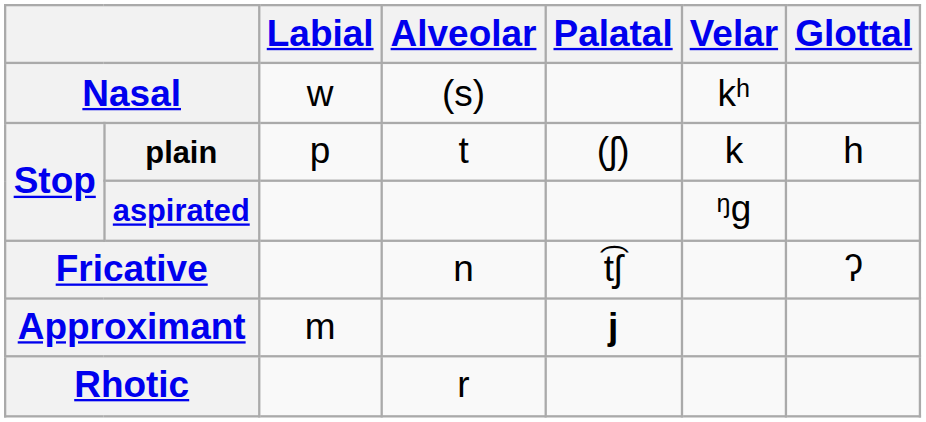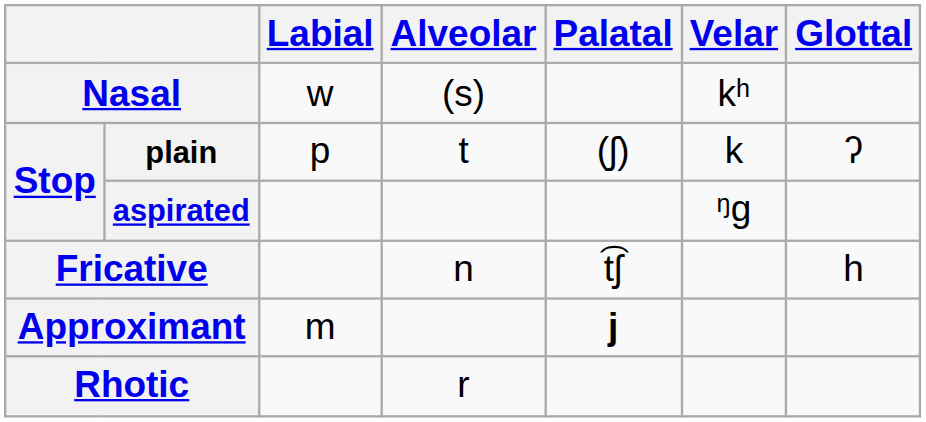(854, 151) h -> (854, 151) ʔ
(854, 268) ʔ -> (854, 268) h
